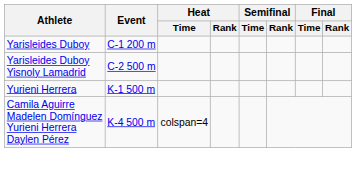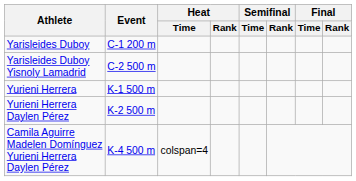+ row: (42, 111)
